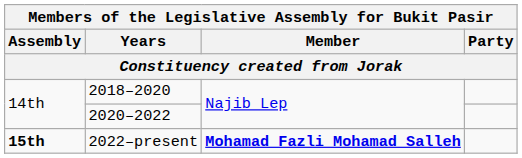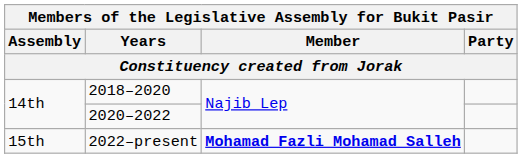(26, 141) bold -> (26, 141) normal
